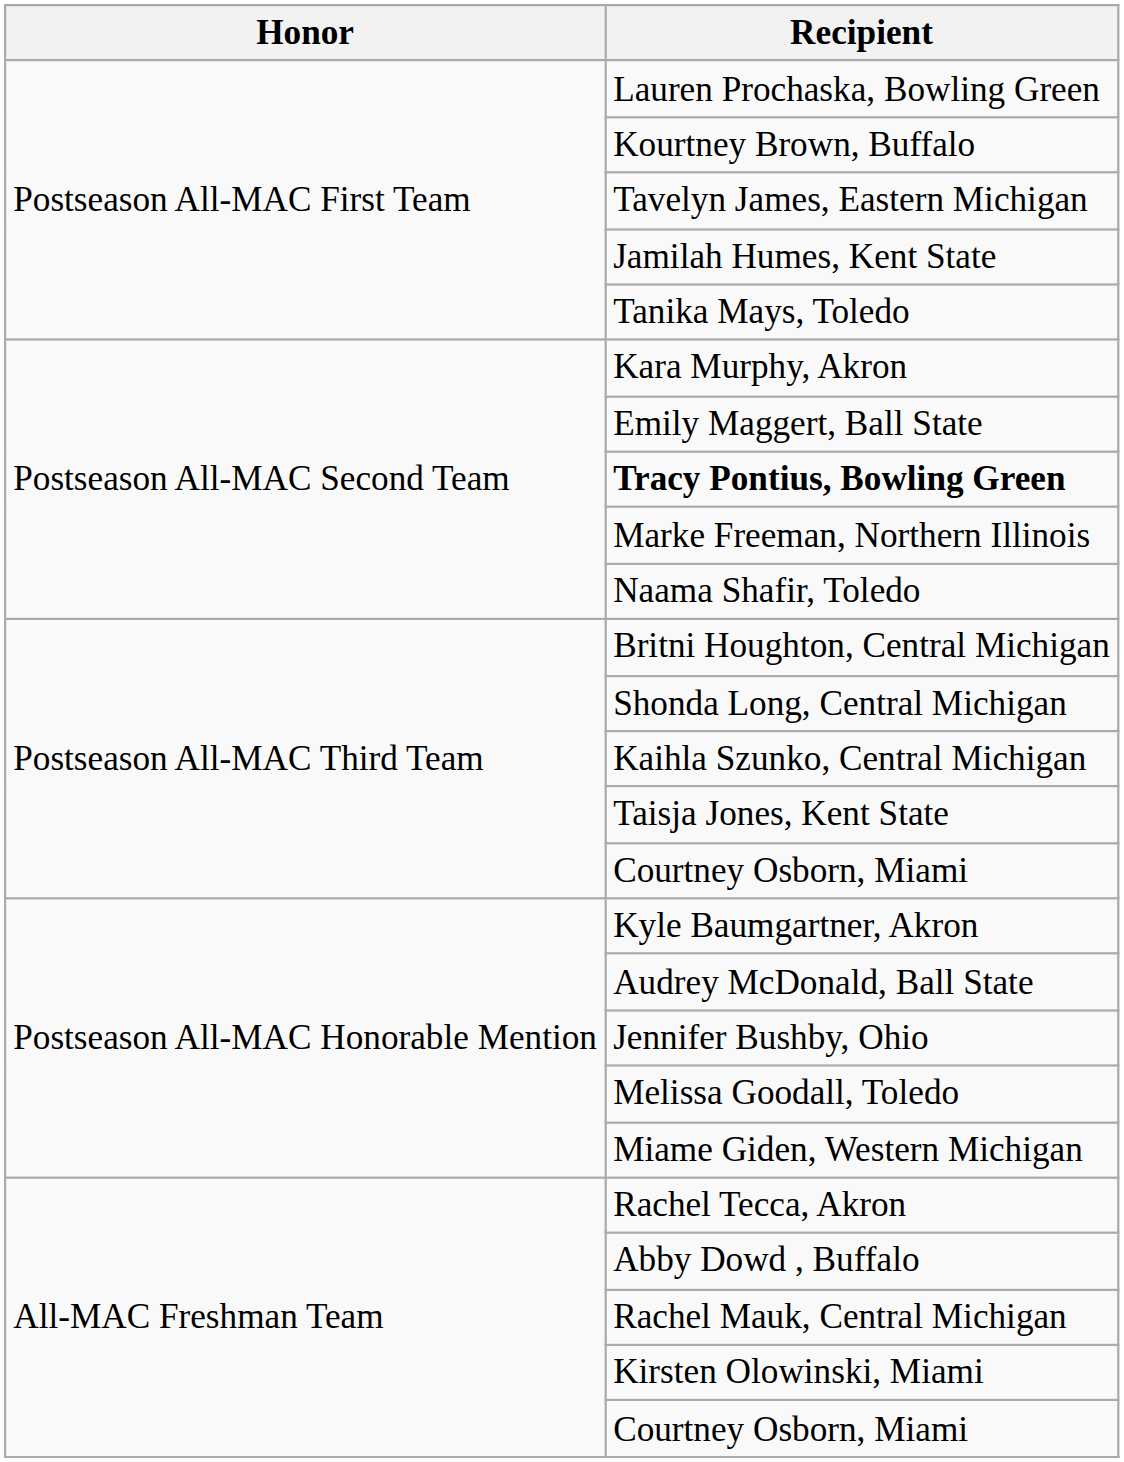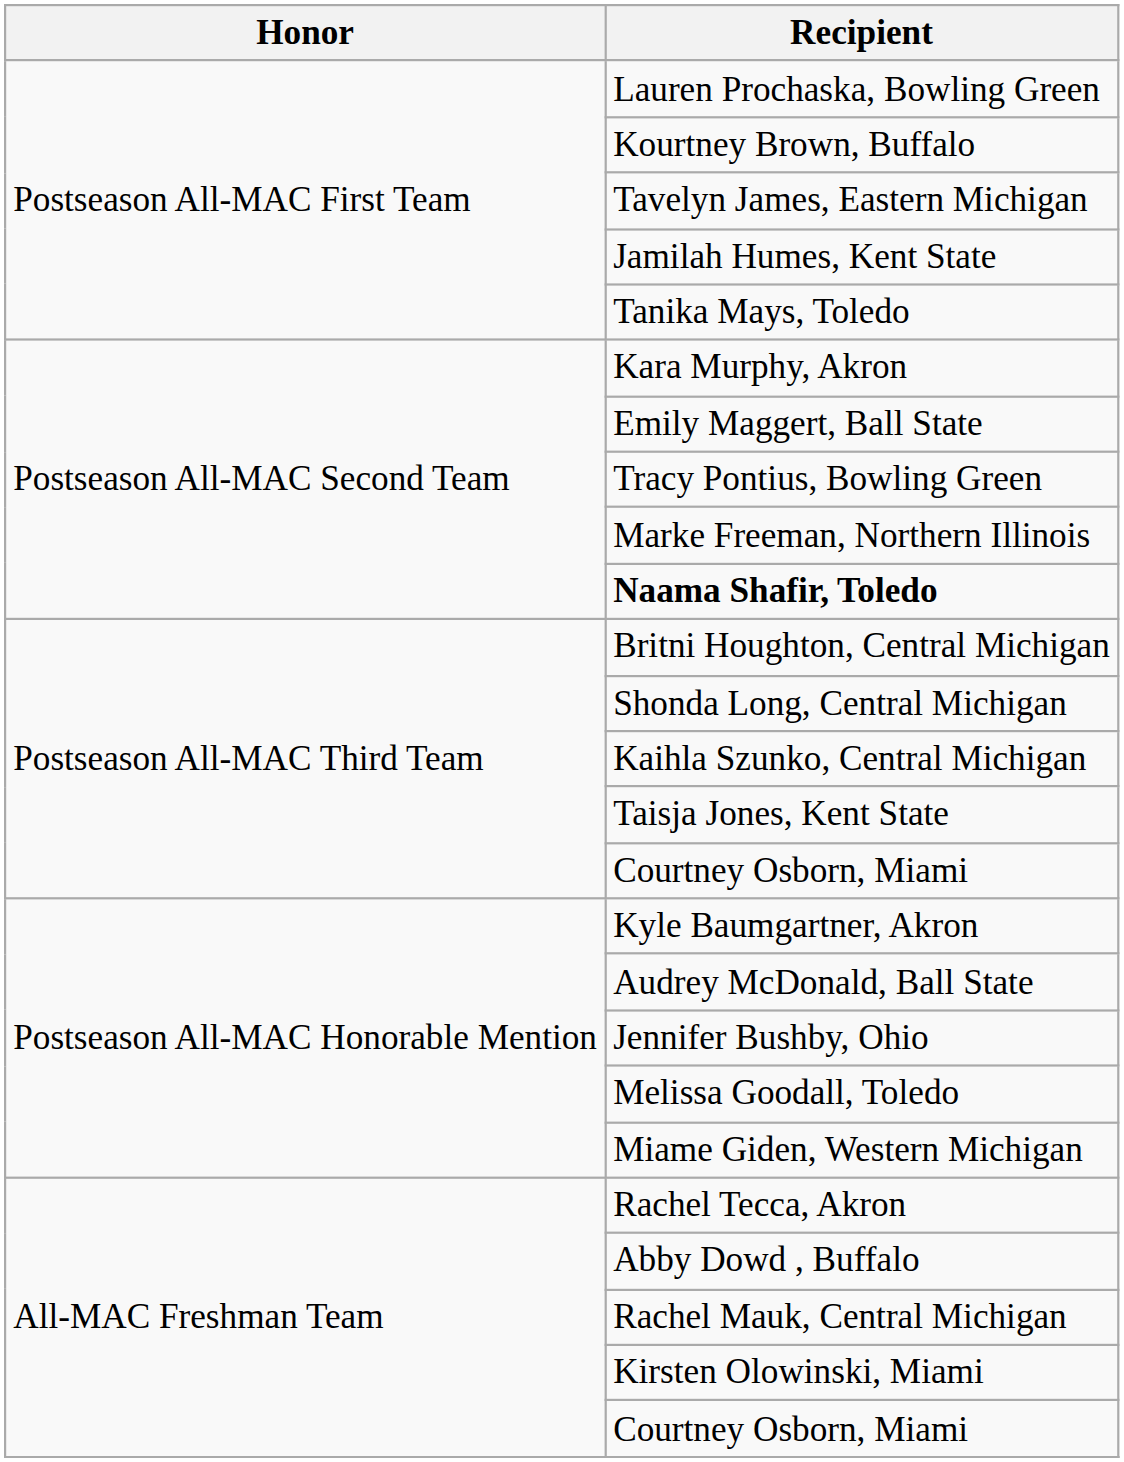(839, 479) bold -> (828, 479) normal
(767, 590) normal -> (775, 590) bold
